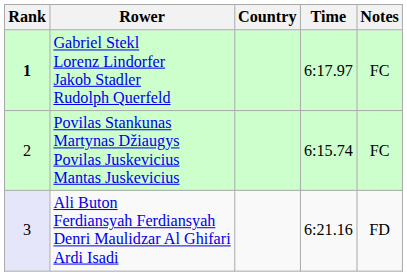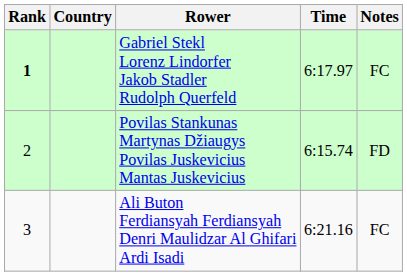columns swapped: (142, 17) <-> (267, 17)
(380, 150) FC -> (380, 150) FD
(27, 230) lavender background -> (27, 230) no background
(380, 230) FD -> (380, 230) FC
